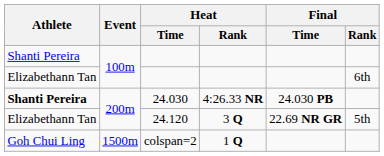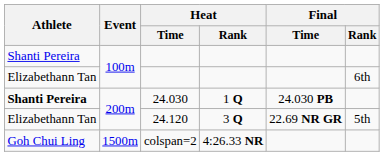(233, 98) 4:26.33 NR -> (233, 98) 1 Q
(233, 141) 1 Q -> (233, 141) 4:26.33 NR
